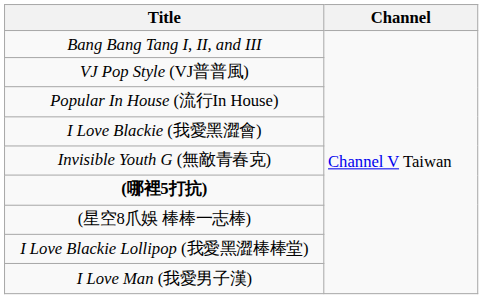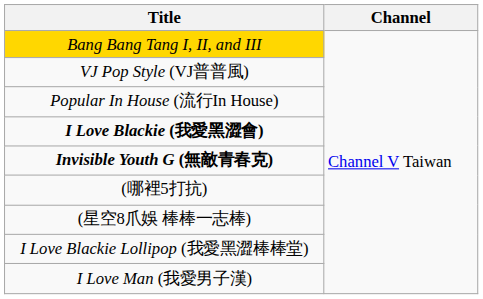(164, 44) no background -> (164, 44) gold background
(164, 130) normal -> (164, 130) bold
(164, 160) normal -> (164, 160) bold
(164, 189) bold -> (164, 189) normal
